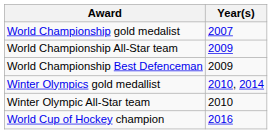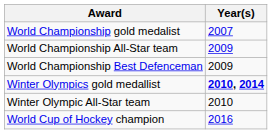(236, 84) normal -> (236, 84) bold
